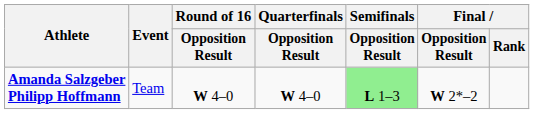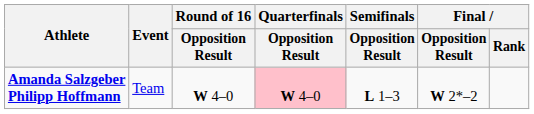(301, 96) no background -> (301, 96) pink background
(382, 96) lightgreen background -> (382, 96) no background
